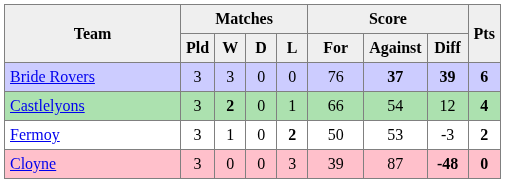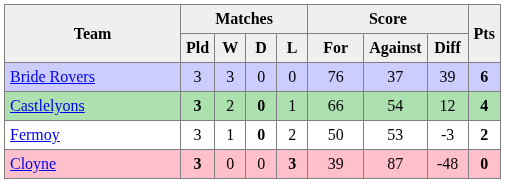(395, 76) bold -> (395, 76) normal
(448, 76) bold -> (448, 76) normal
(198, 106) normal -> (198, 106) bold
(230, 106) bold -> (230, 106) normal
(261, 106) normal -> (261, 106) bold
(261, 134) normal -> (261, 134) bold
(292, 134) bold -> (292, 134) normal
(198, 164) normal -> (198, 164) bold
(292, 164) normal -> (292, 164) bold
(448, 164) bold -> (448, 164) normal
